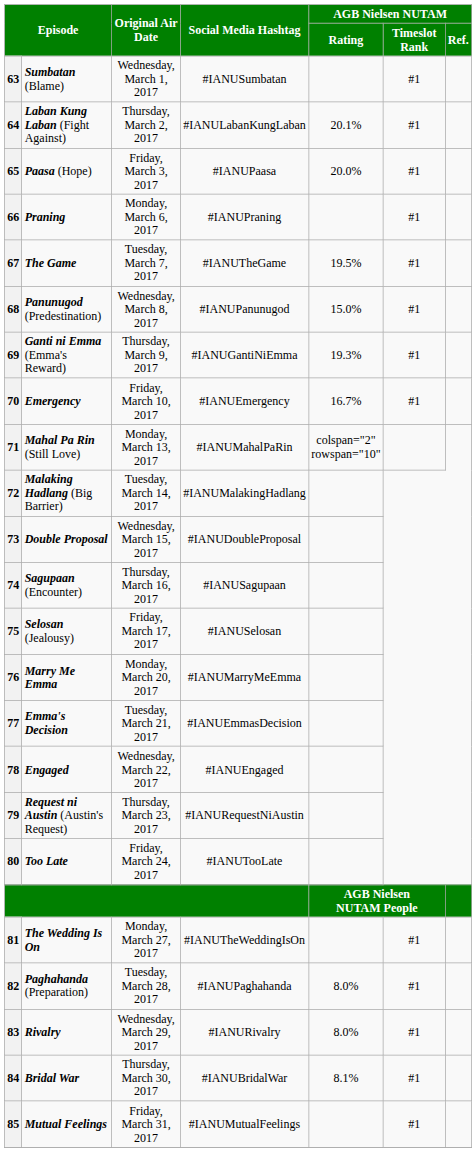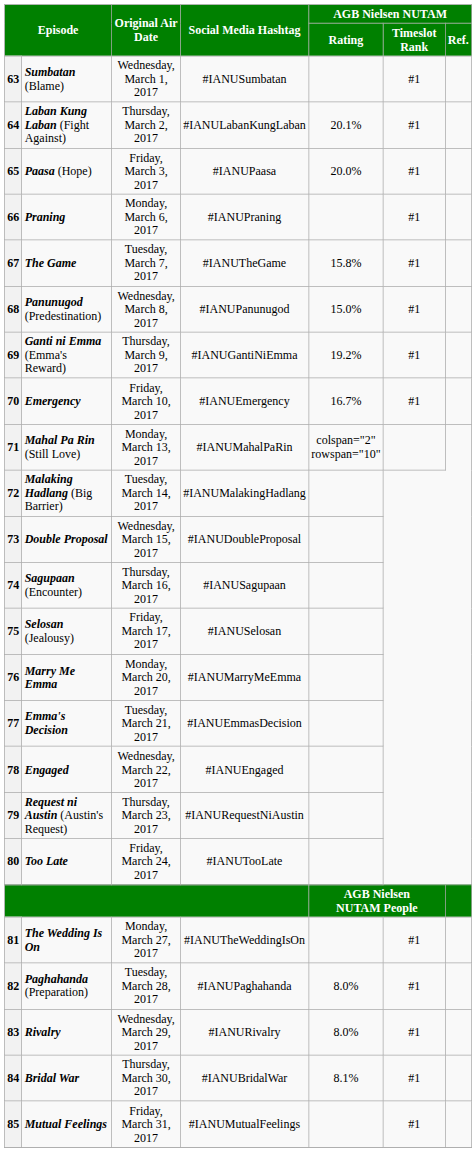(346, 263) 19.5% -> (346, 263) 15.8%
(346, 355) 19.3% -> (346, 355) 19.2%
